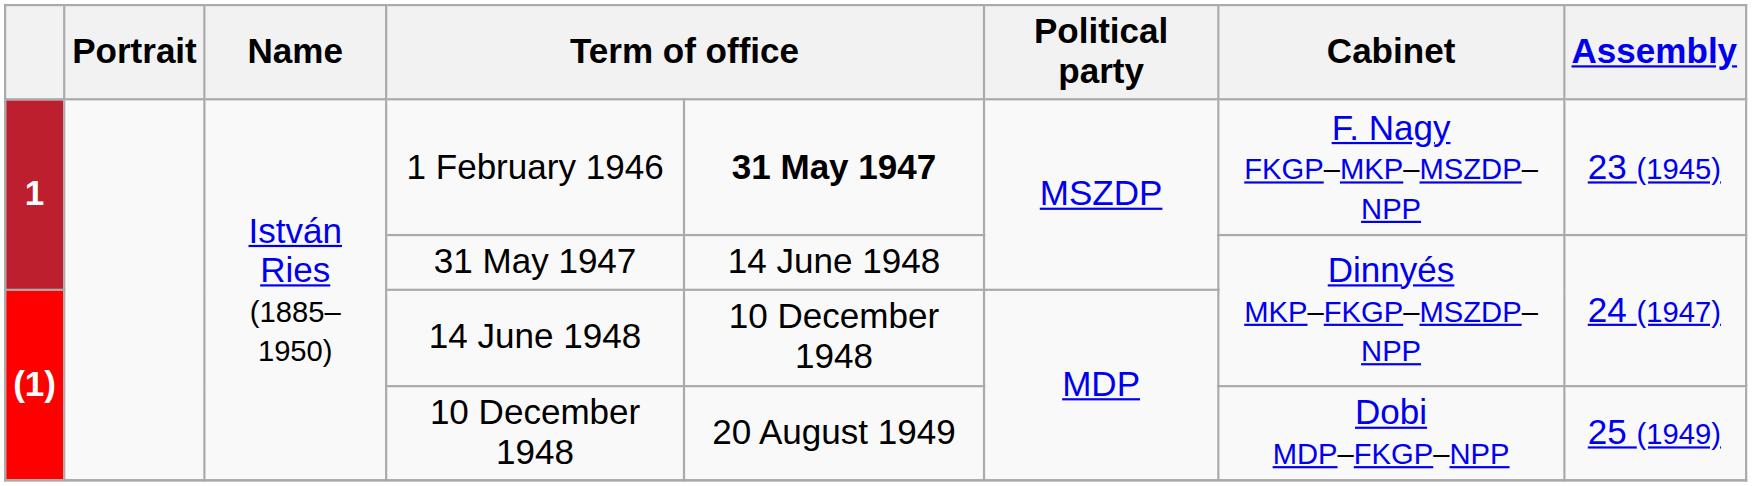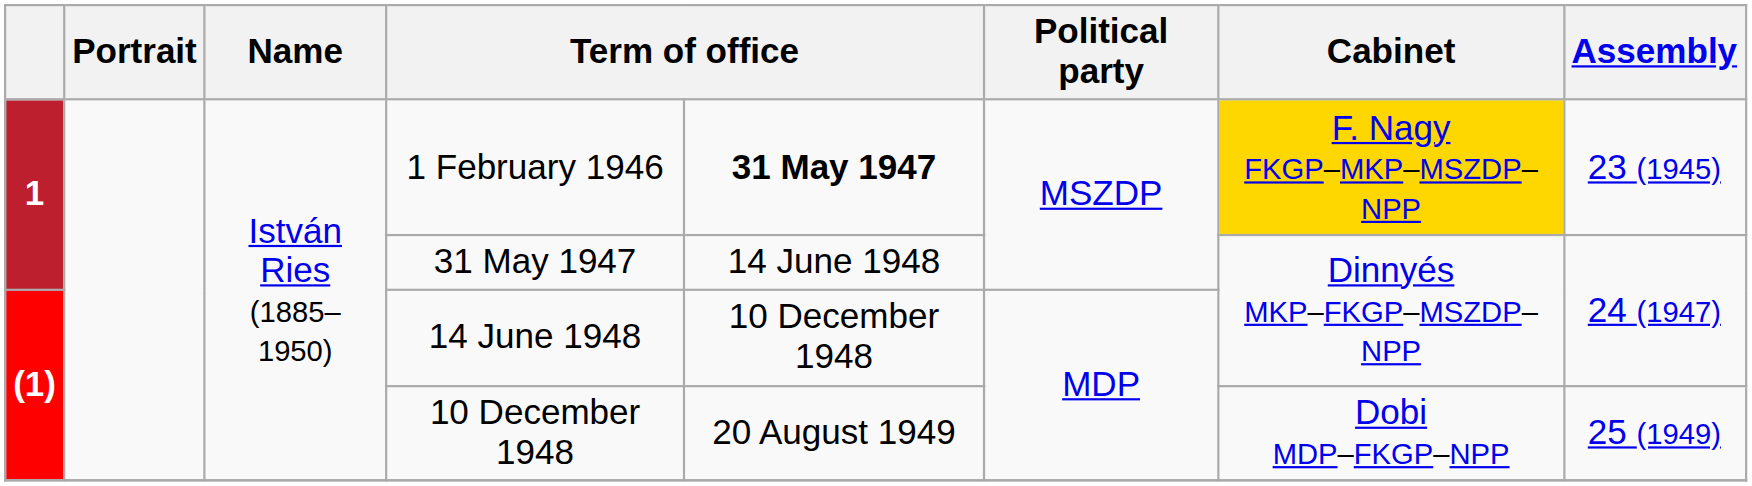(1391, 166) no background -> (1391, 166) gold background
